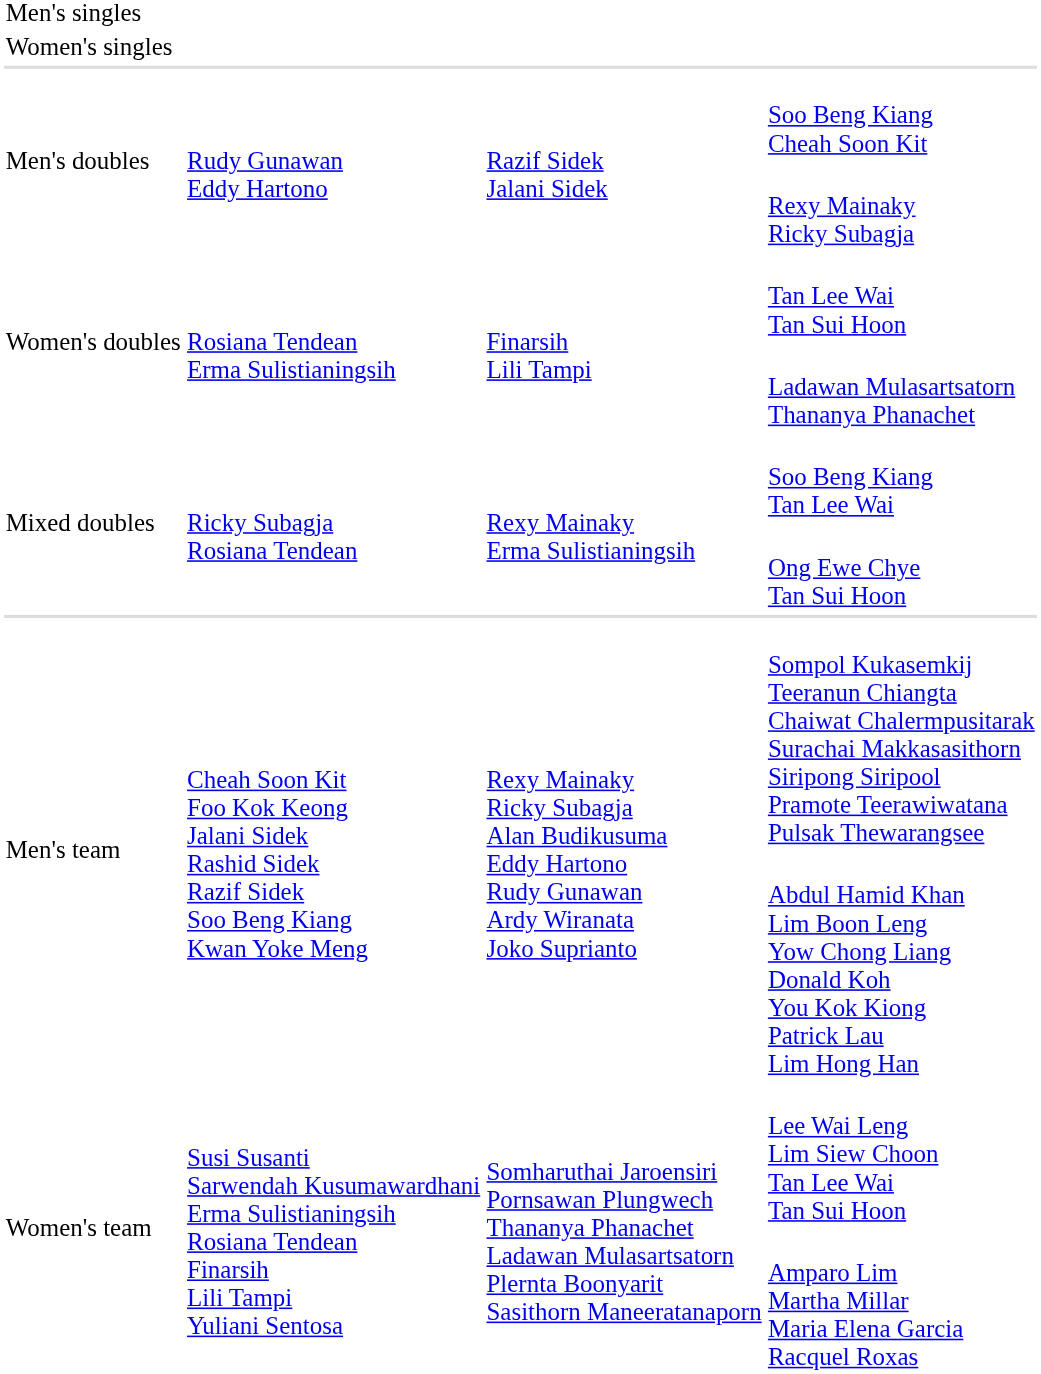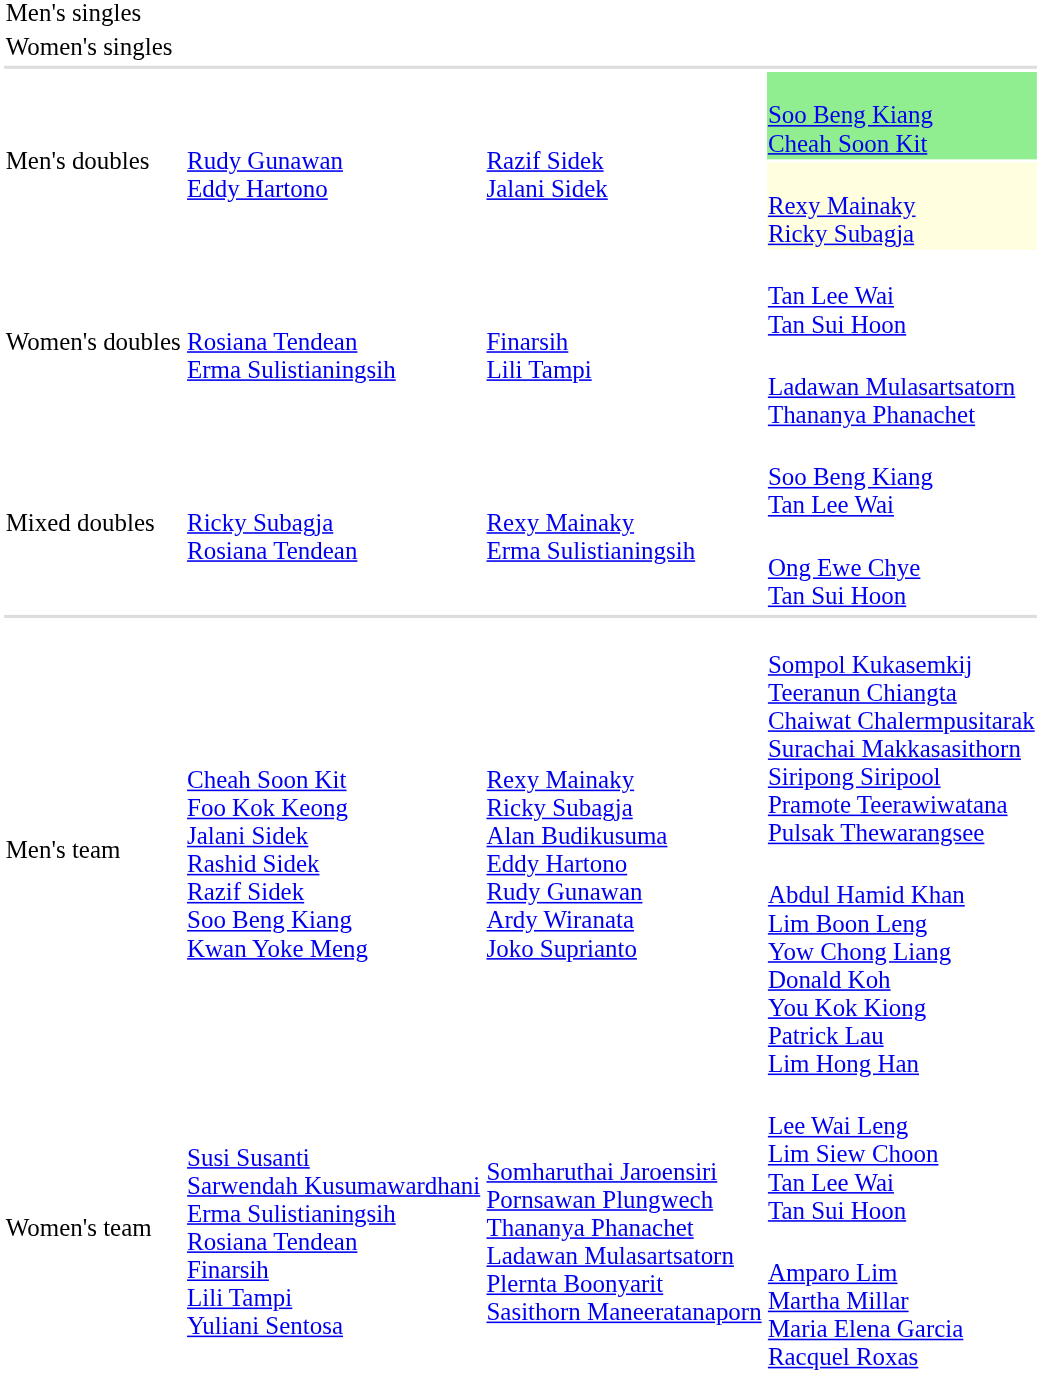(850, 129) no background -> (850, 129) lightgreen background
(842, 219) no background -> (842, 219) lightyellow background
